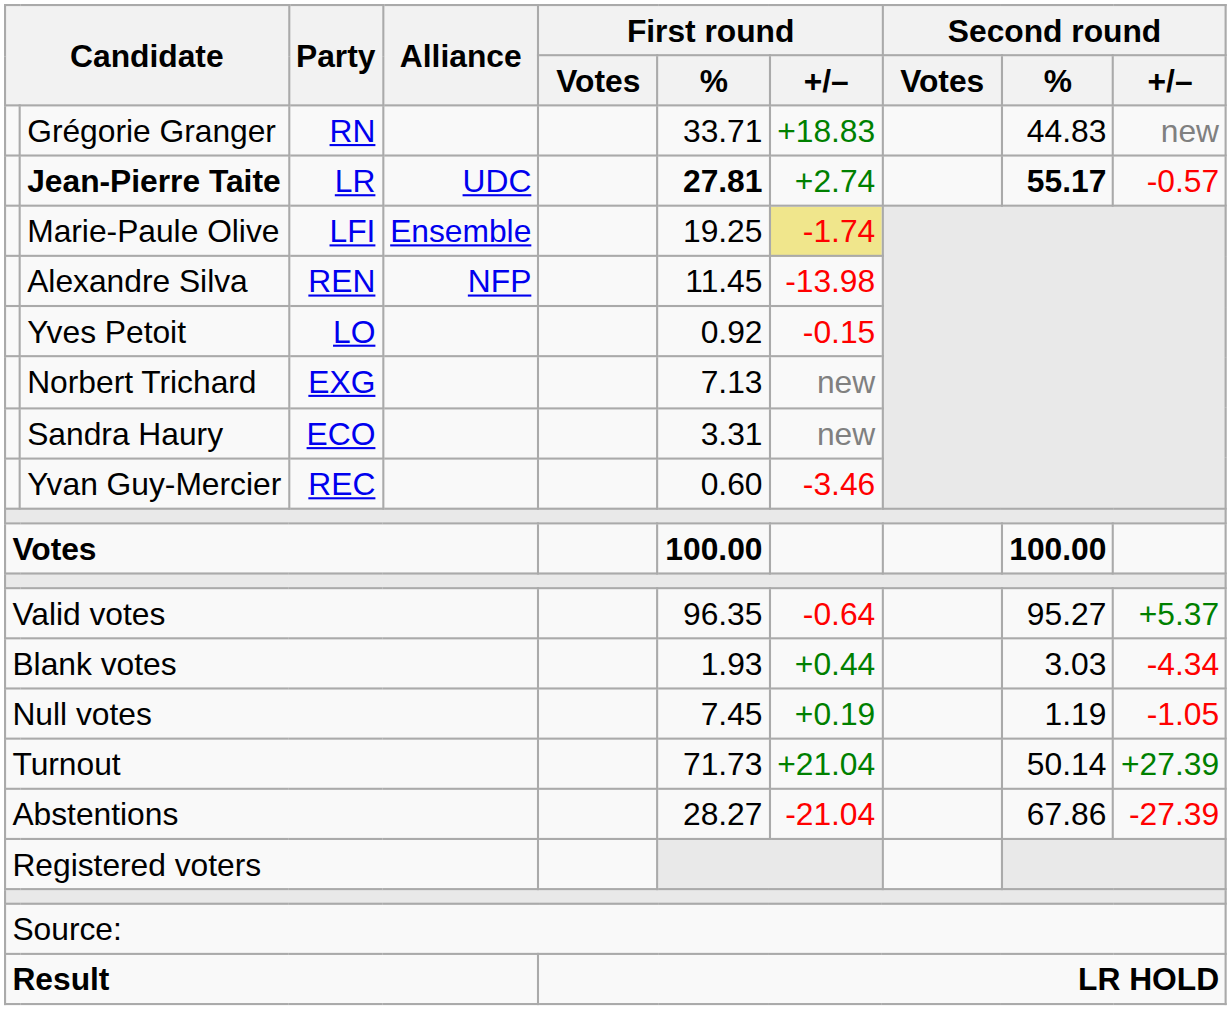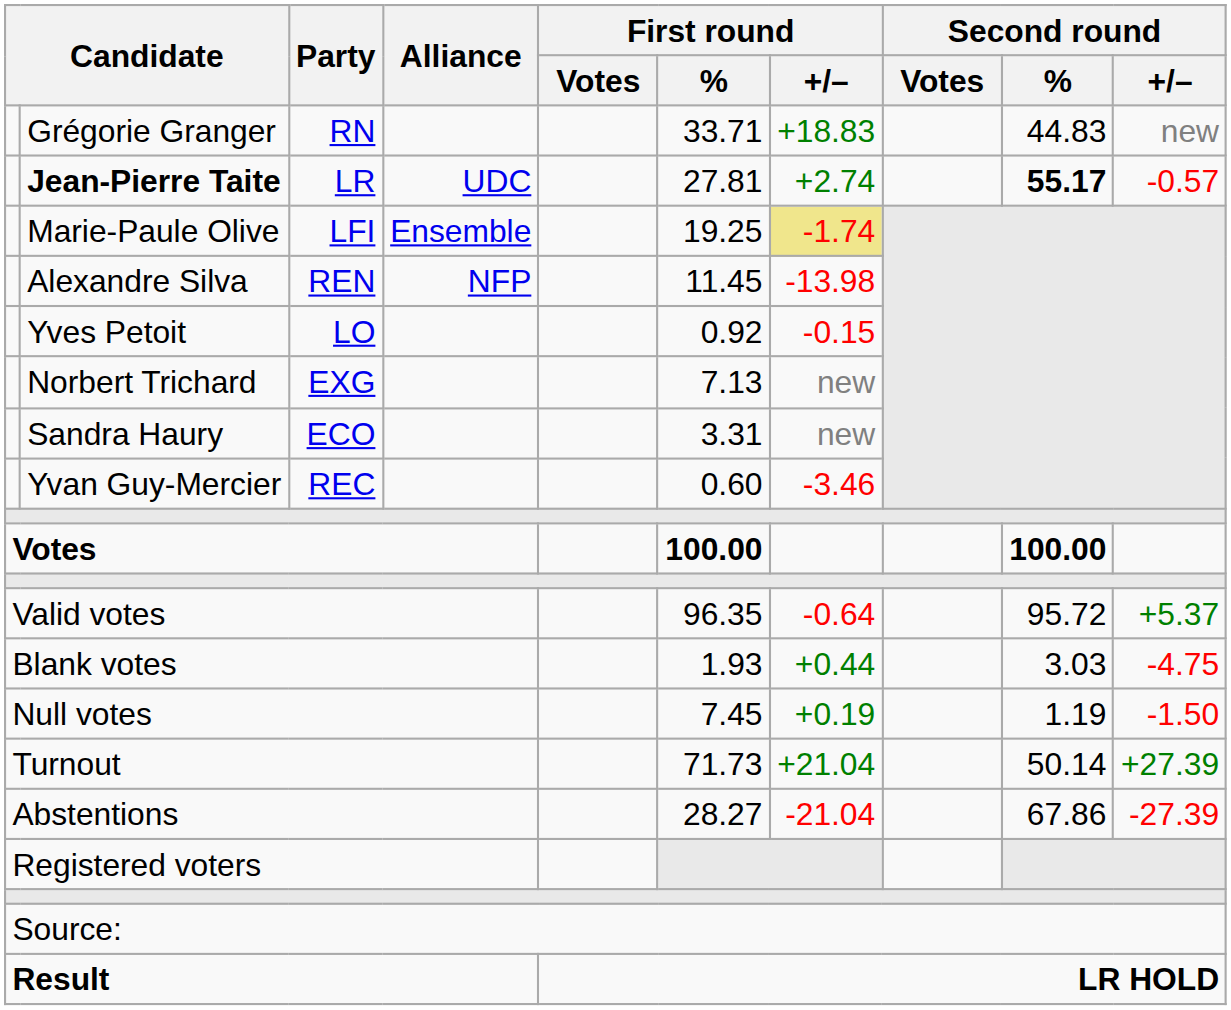(723, 181) bold -> (723, 181) normal
(1067, 613) 95.27 -> (1067, 613) 95.72
(1183, 663) -4.34 -> (1183, 663) -4.75
(1183, 714) -1.05 -> (1183, 714) -1.50
